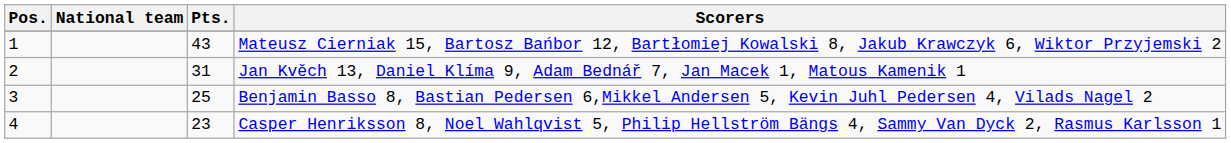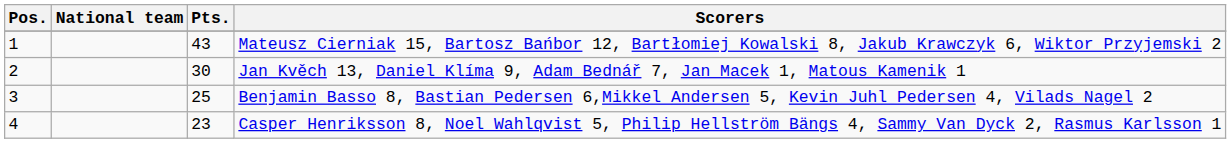(201, 71) 31 -> (201, 71) 30
